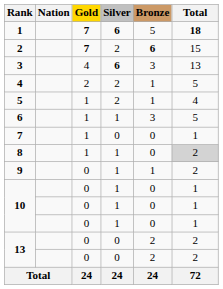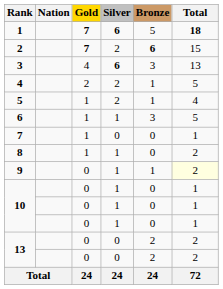(195, 153) lightgrey background -> (195, 153) no background
(195, 170) no background -> (195, 170) lightyellow background
